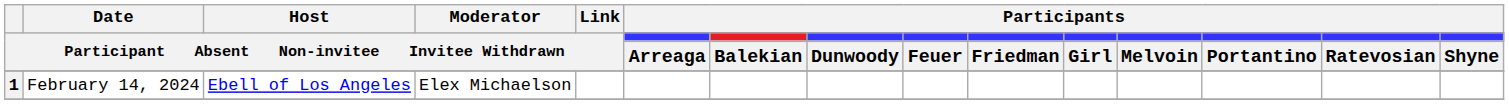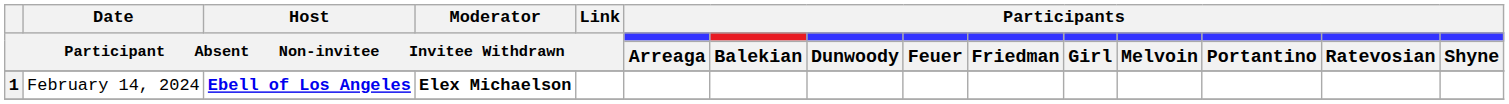(309, 85) normal -> (309, 85) bold
(495, 85) normal -> (495, 85) bold
